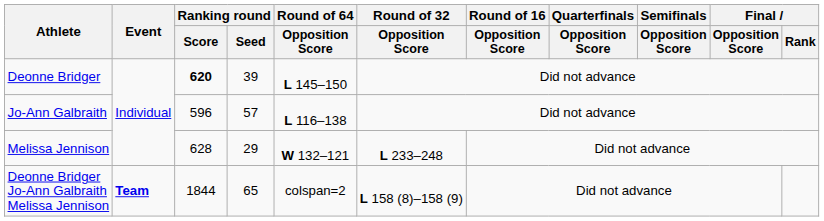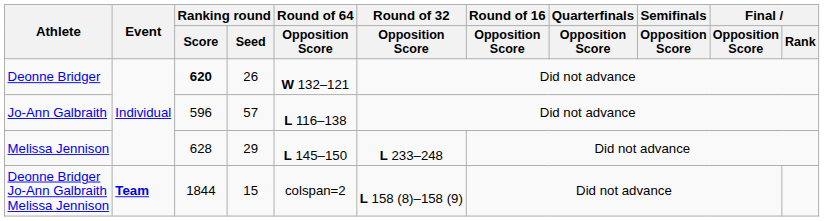(251, 77) 39 -> (251, 77) 26
(315, 85) L 145–150 -> (315, 85) W 132–121
(315, 156) W 132–121 -> (315, 156) L 145–150
(251, 191) 65 -> (251, 191) 15
